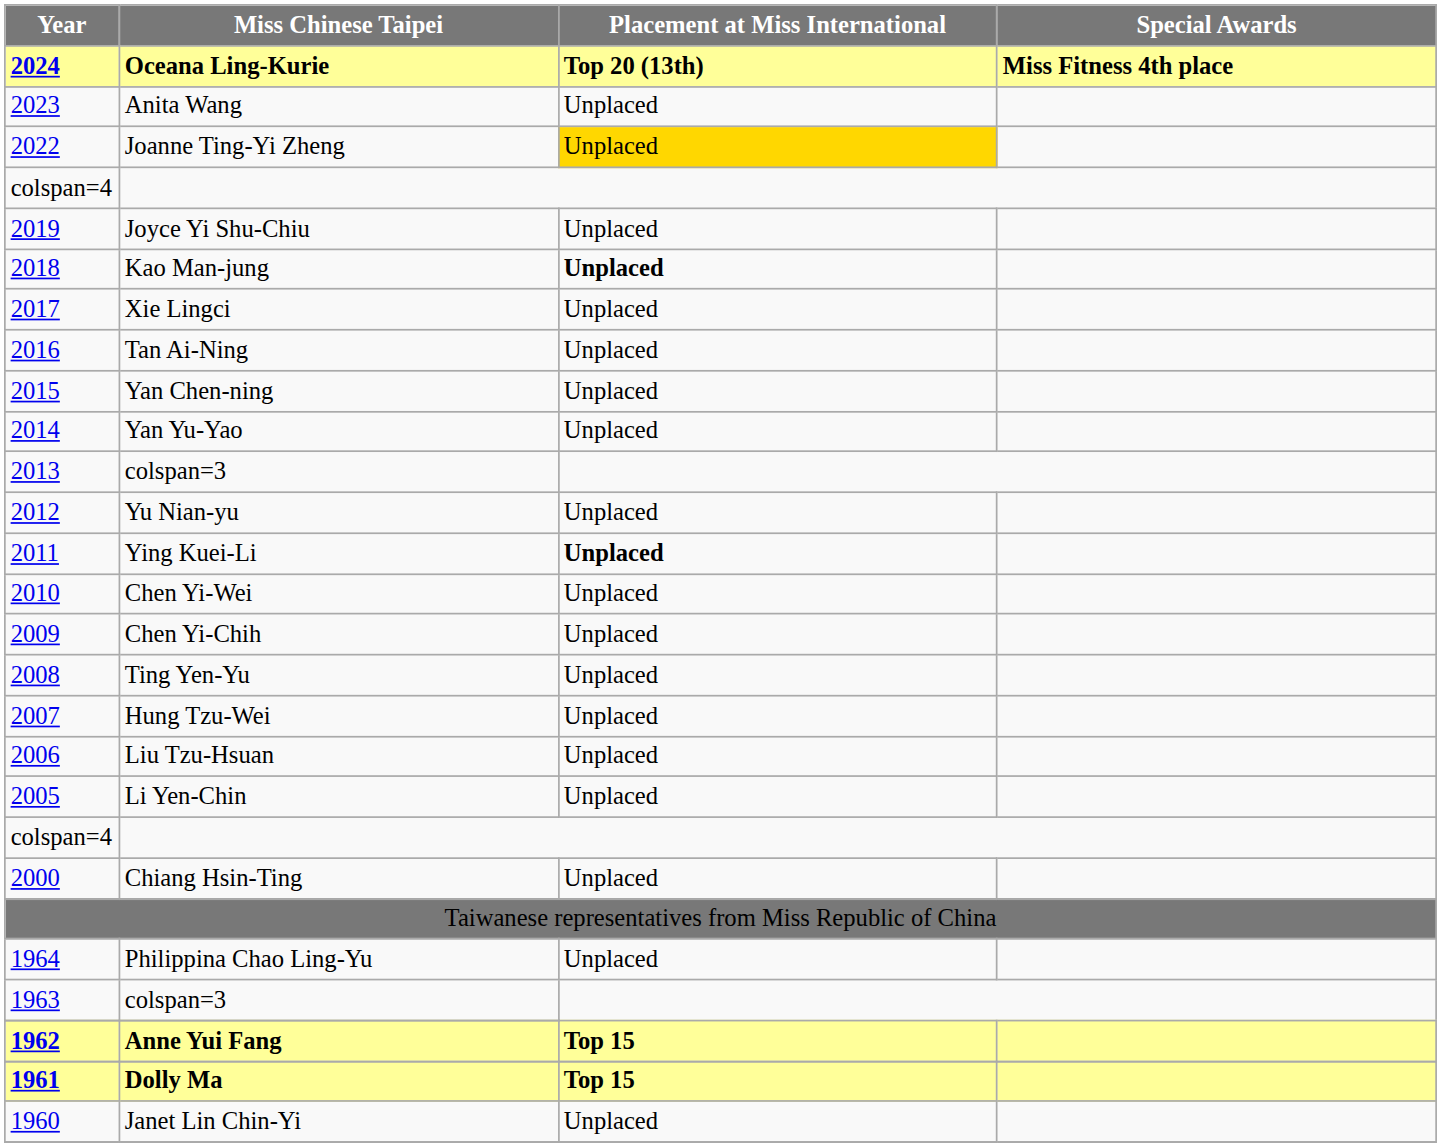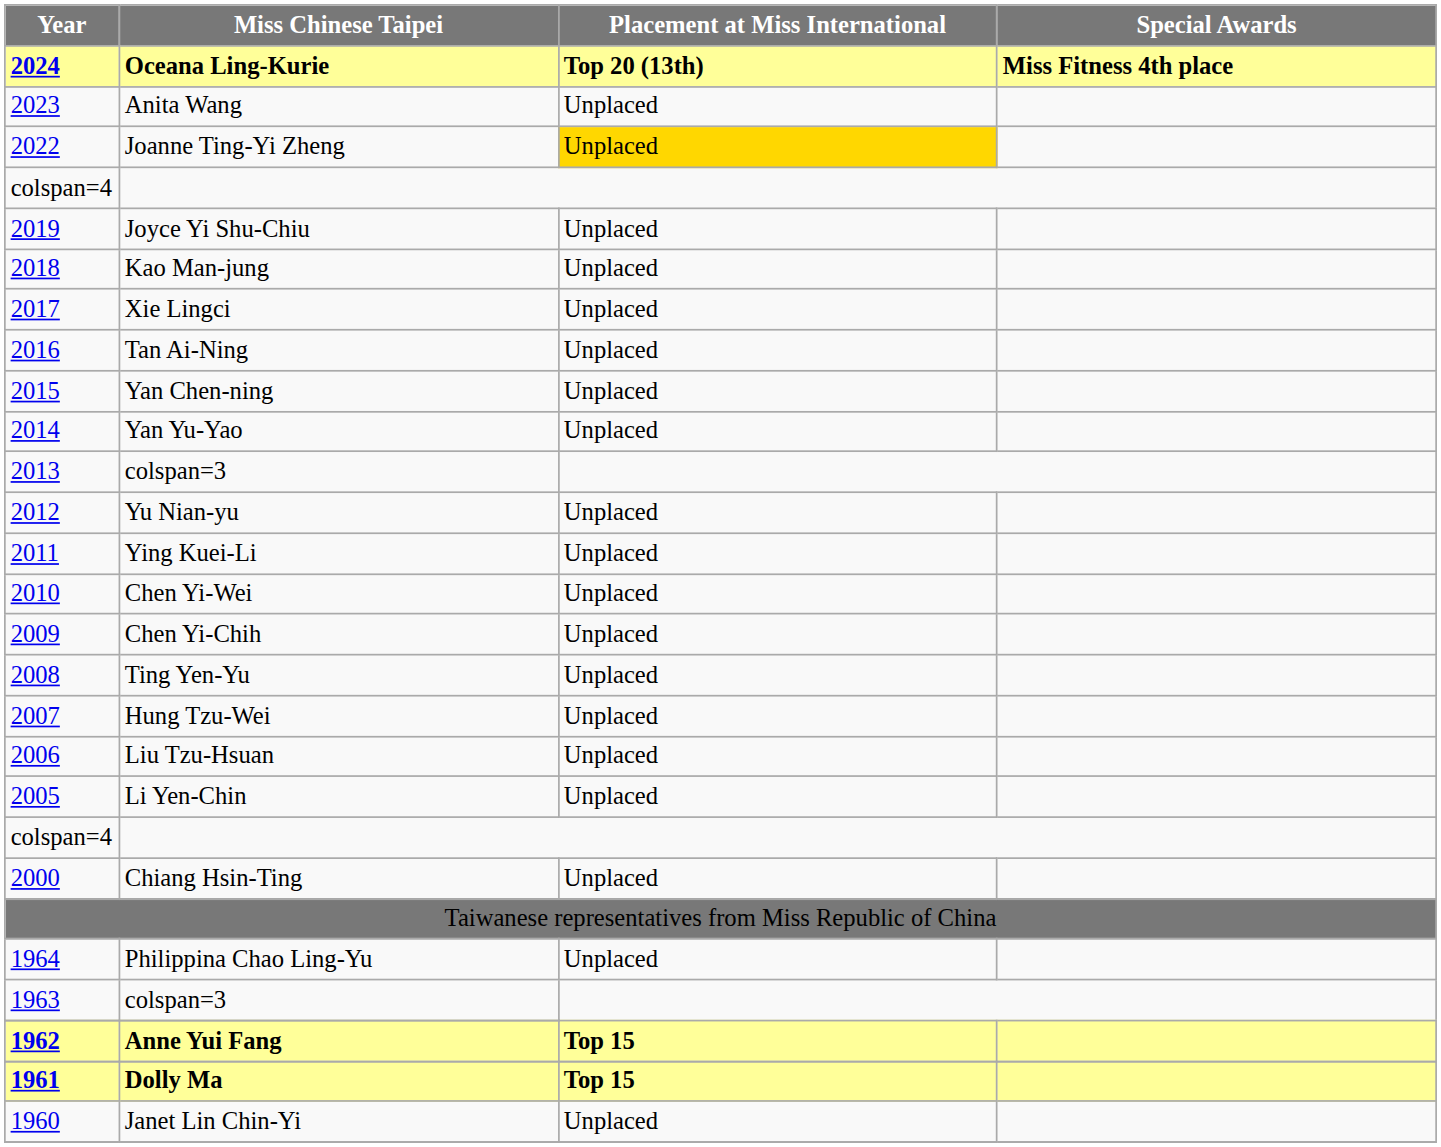(614, 268) bold -> (611, 268) normal
(614, 553) bold -> (611, 553) normal
